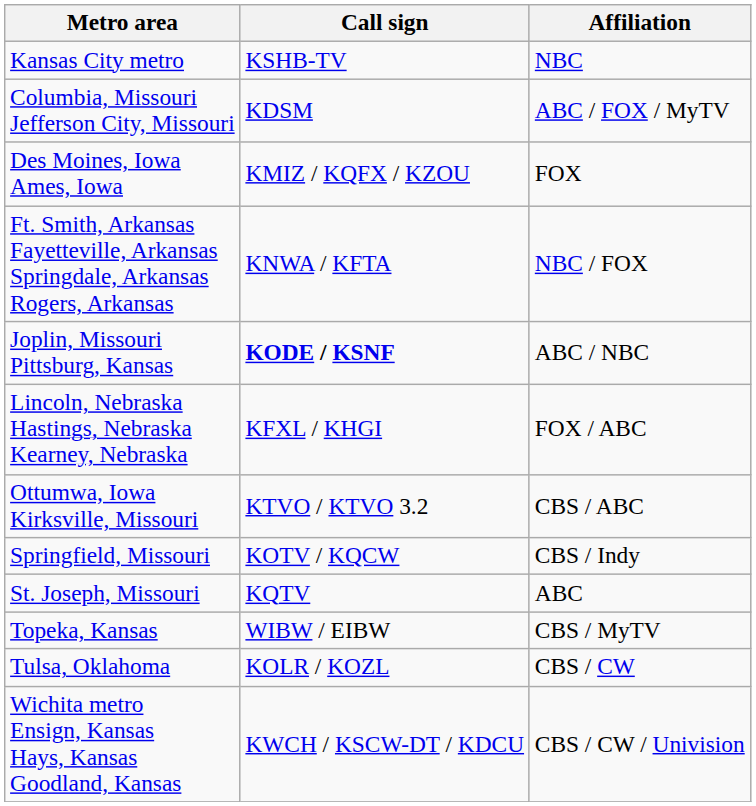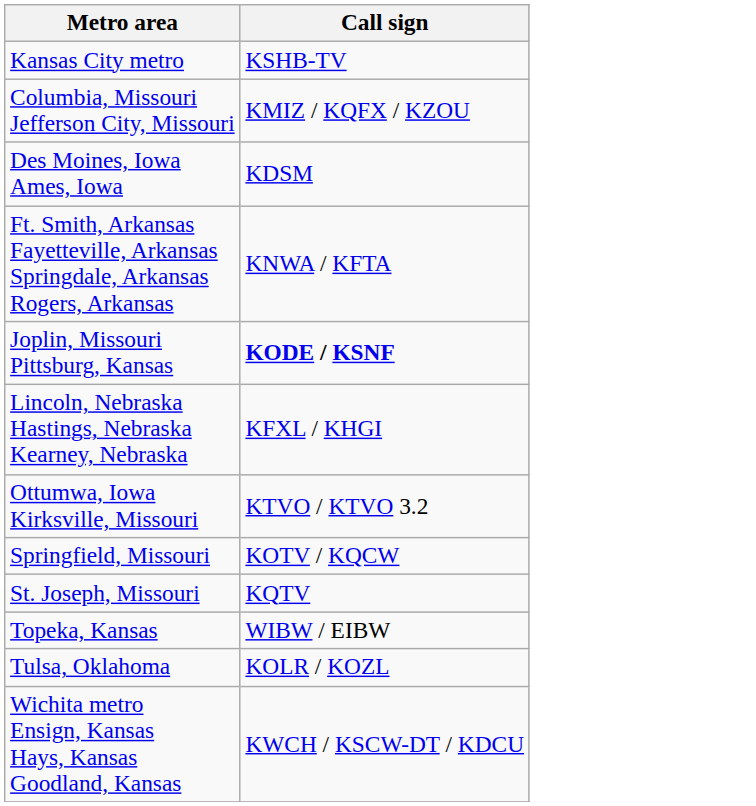- column: (640, 23)
(279, 110) KDSM -> (358, 110) KMIZ / KQFX / KZOU
(358, 173) KMIZ / KQFX / KZOU -> (279, 173) KDSM
